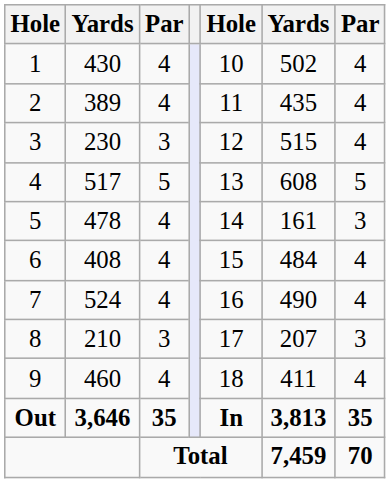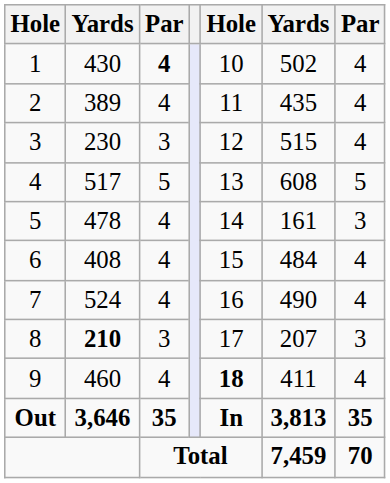(164, 63) normal -> (164, 63) bold
(103, 338) normal -> (103, 338) bold
(231, 378) normal -> (231, 378) bold
